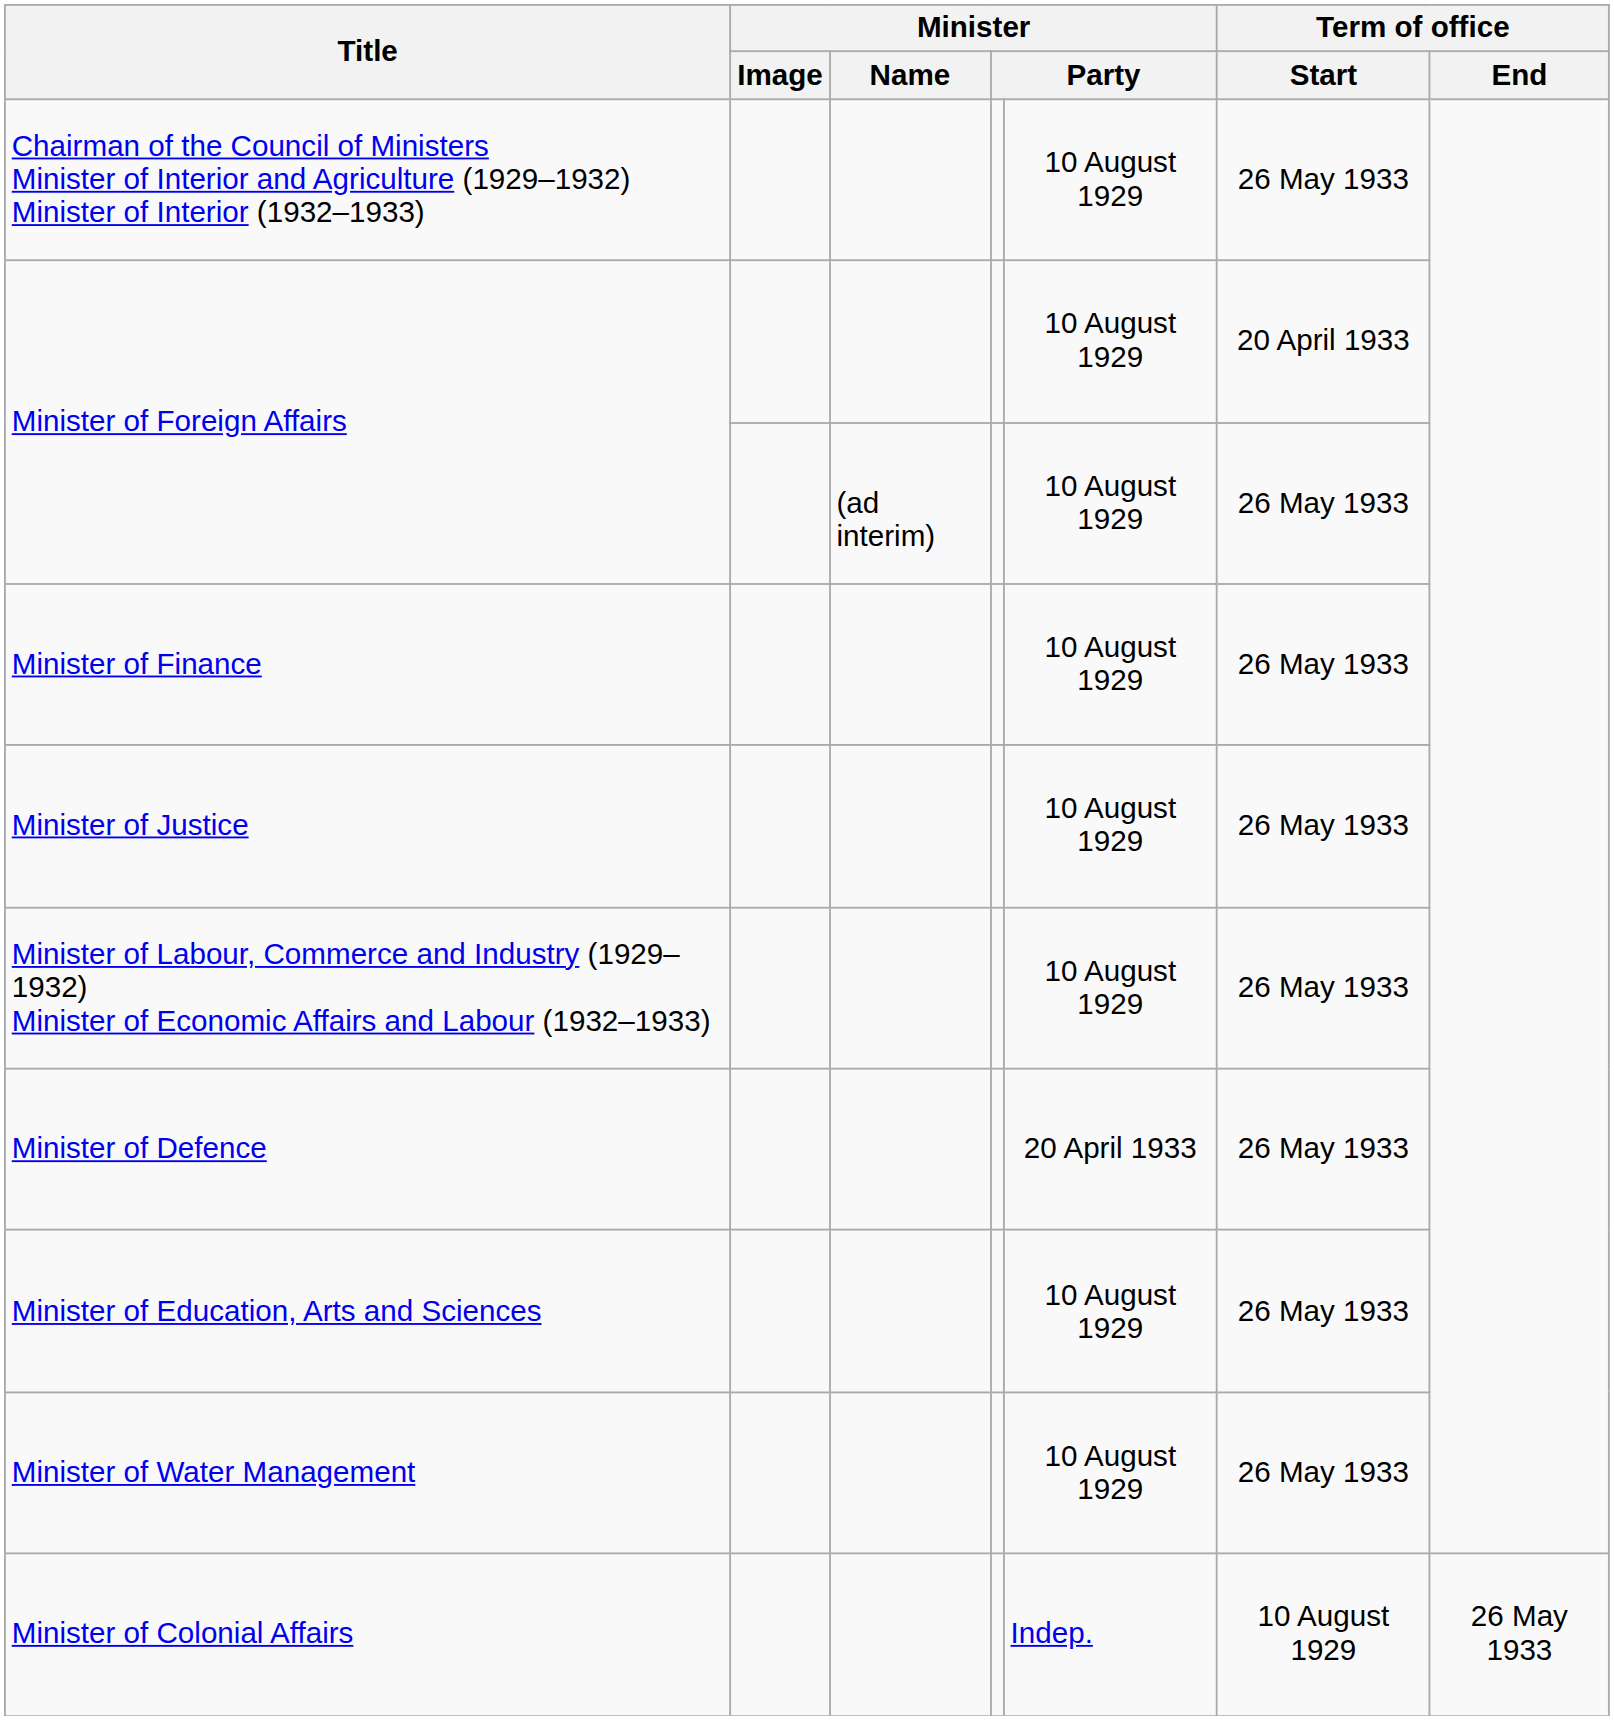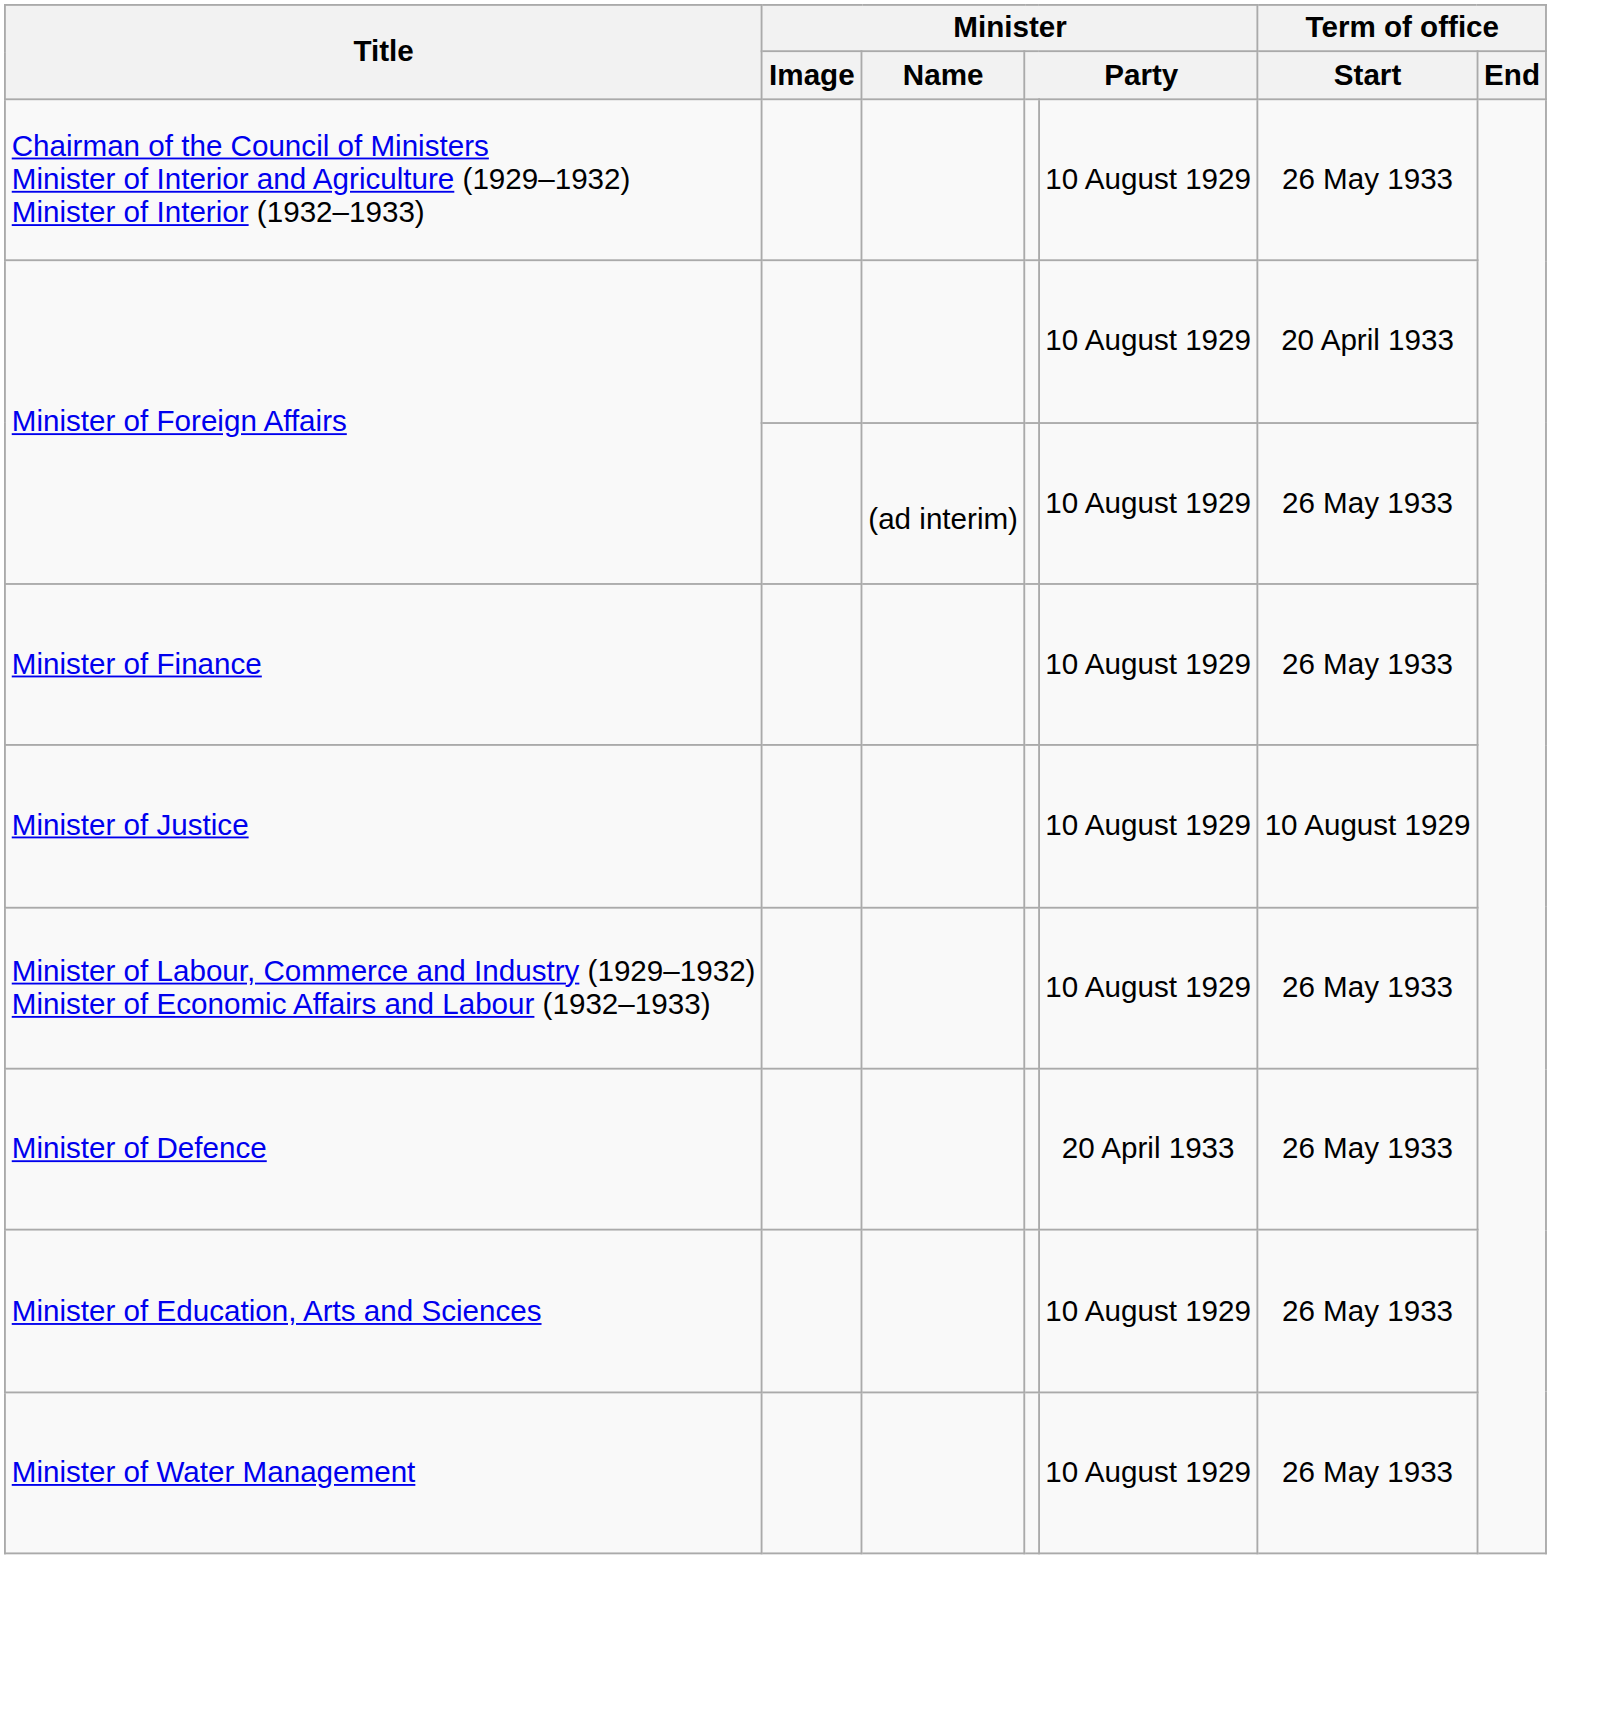(1323, 825) 26 May 1933 -> (1368, 825) 10 August 1929
- row: (183, 1634)
